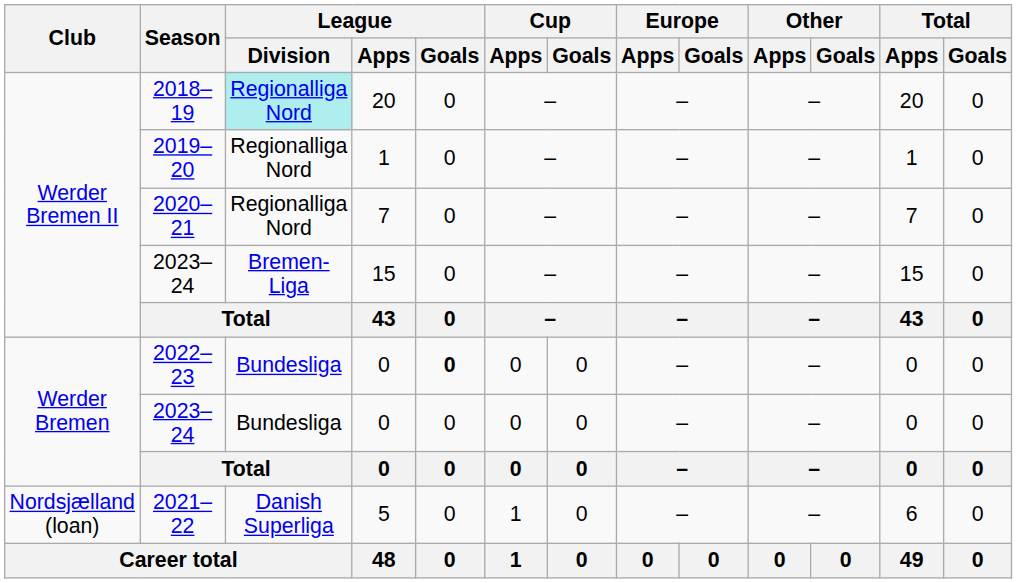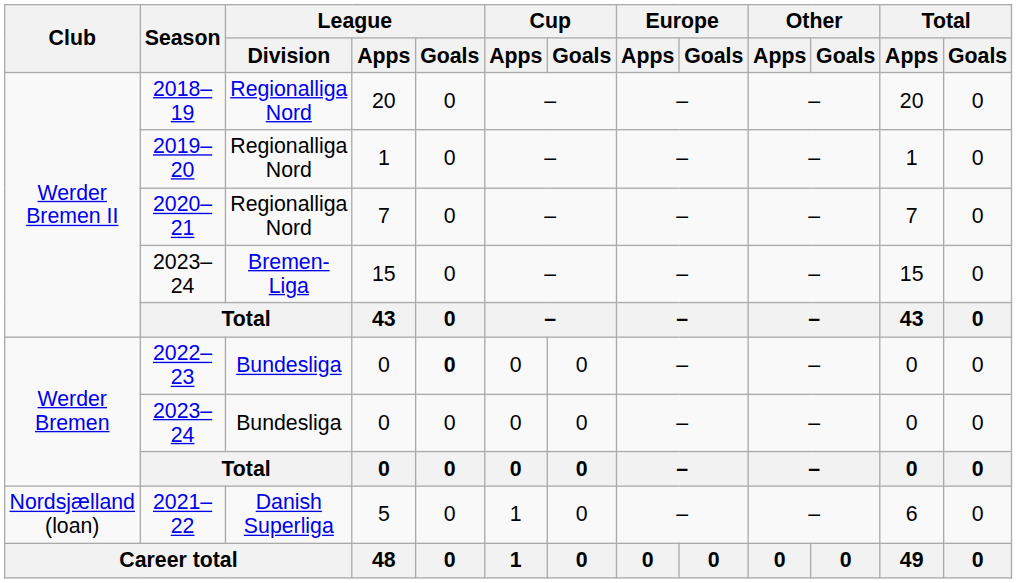(289, 100) paleturquoise background -> (289, 100) no background
